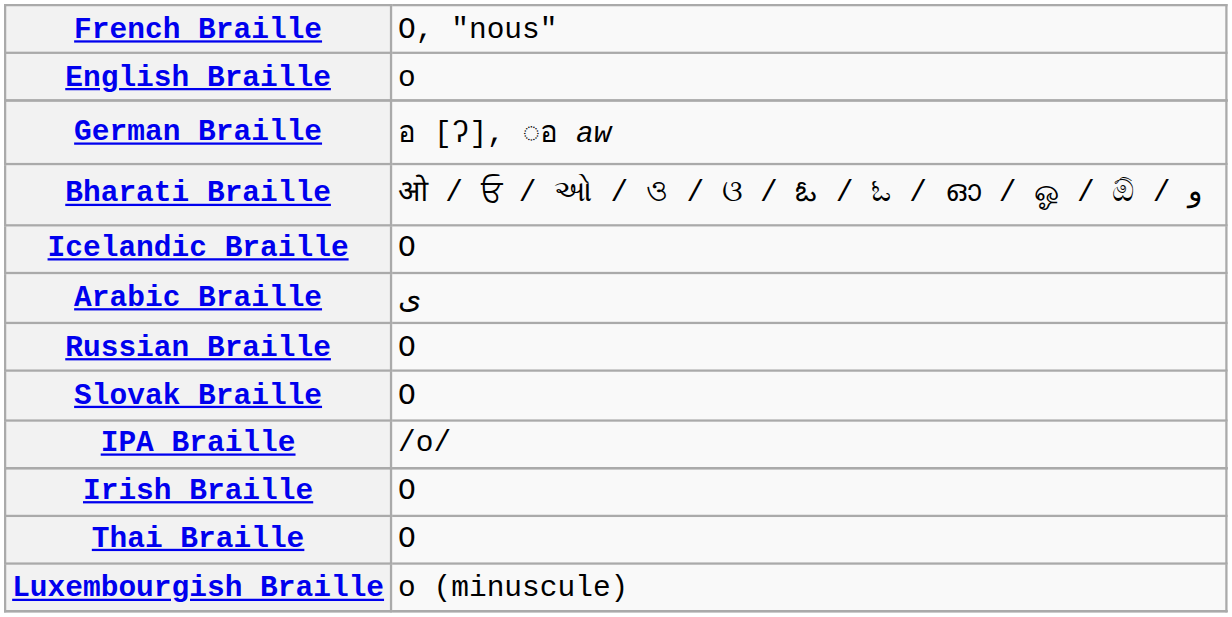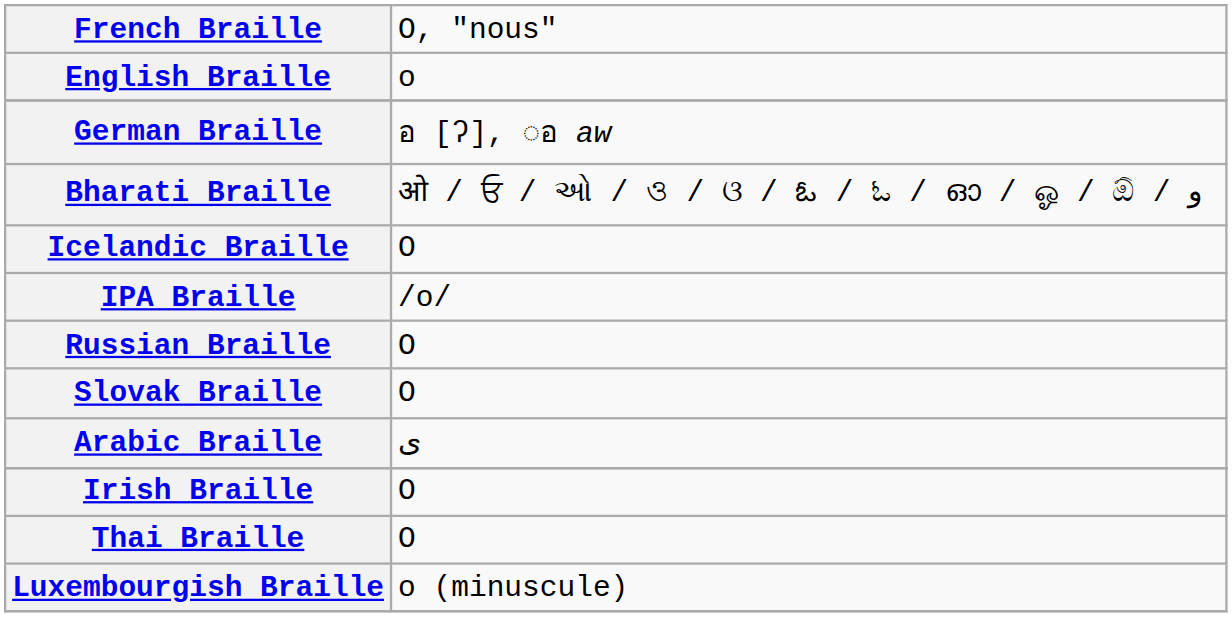rows swapped: (198, 443) <-> (198, 298)
(407, 347) O -> (407, 345) О
(407, 395) О -> (407, 393) O
